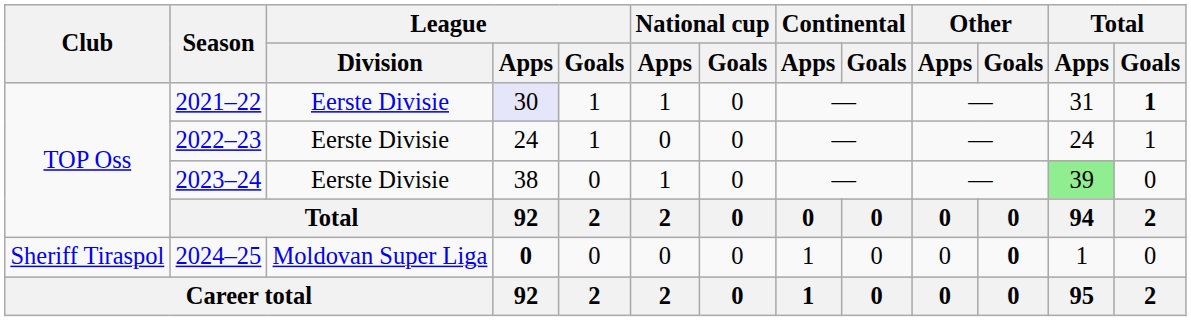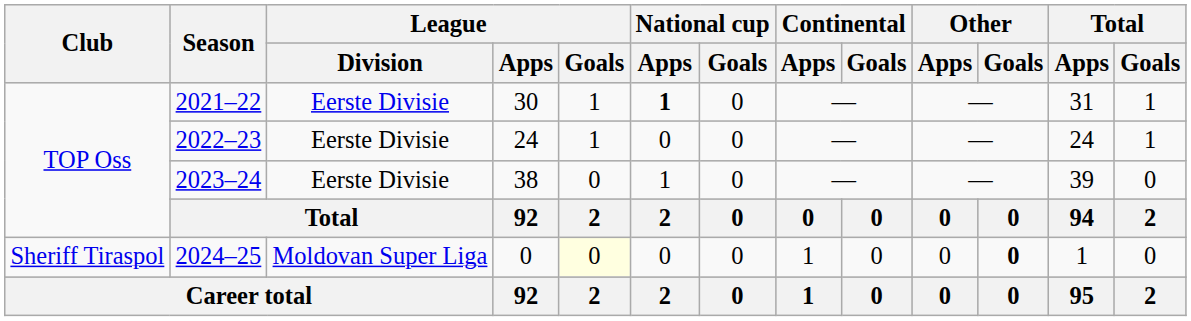(526, 101) lavender background -> (526, 101) no background
(665, 101) normal -> (665, 101) bold
(1150, 101) bold -> (1150, 101) normal
(1082, 179) lightgreen background -> (1082, 179) no background
(526, 256) bold -> (526, 256) normal
(594, 256) no background -> (594, 256) lightyellow background
